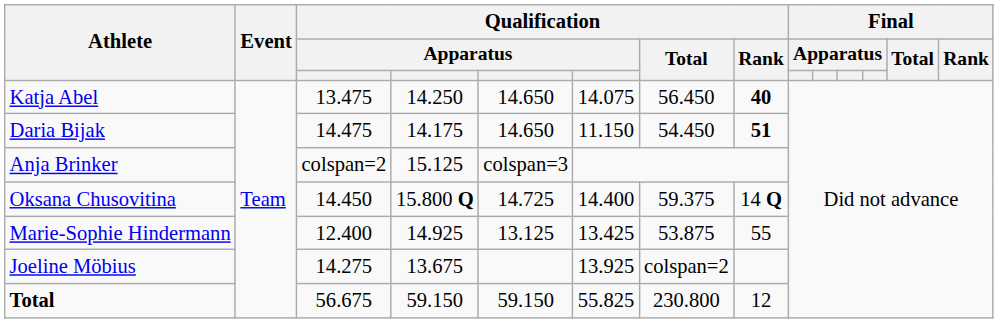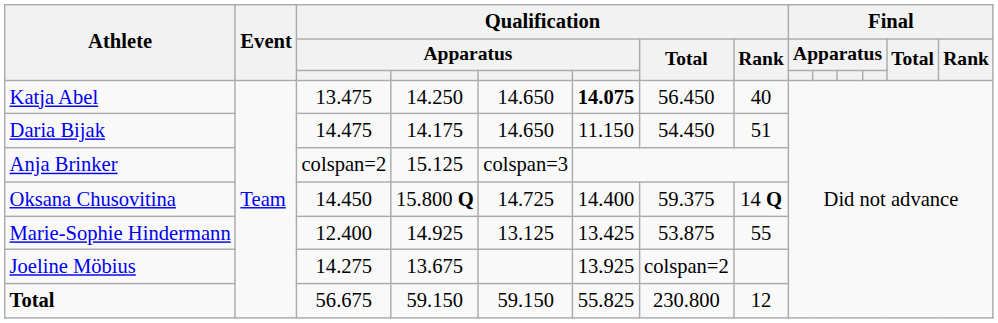(606, 97) normal -> (606, 97) bold
(761, 97) bold -> (761, 97) normal
(761, 131) bold -> (761, 131) normal
